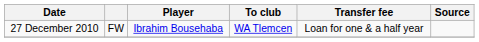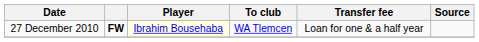(116, 28) normal -> (116, 28) bold
(178, 28) no background -> (178, 28) lightyellow background
